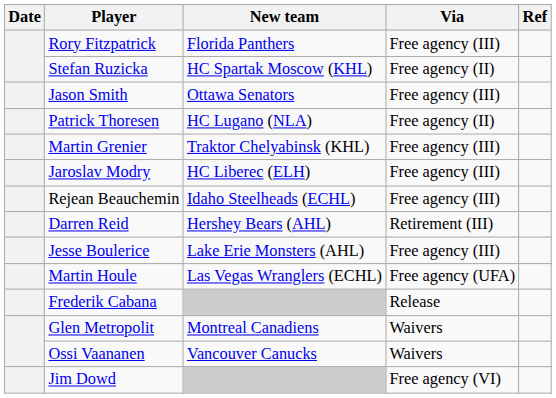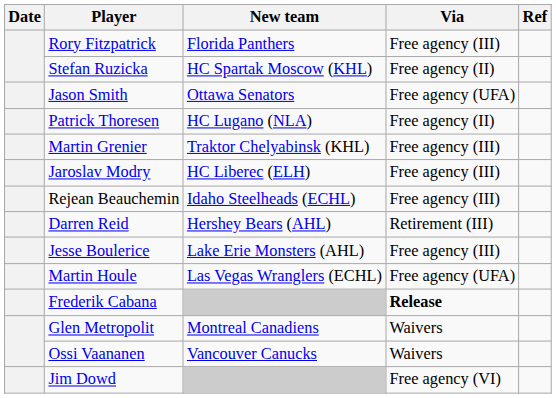(445, 95) Free agency (III) -> (452, 95) Free agency (UFA)
(415, 302) normal -> (416, 302) bold
